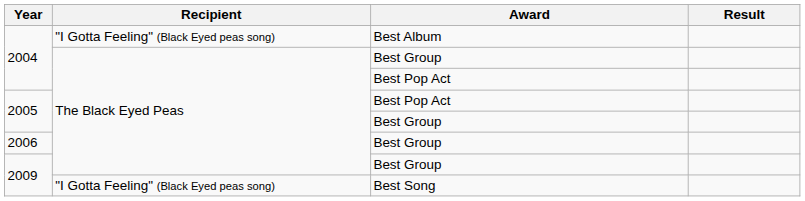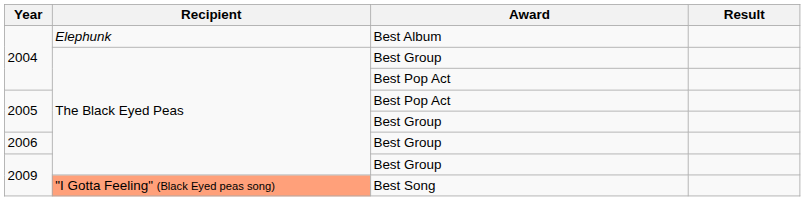(165, 36) "I Gotta Feeling" (Black Eyed peas song) -> (83, 36) Elephunk
(165, 185) no background -> (165, 185) lightsalmon background
